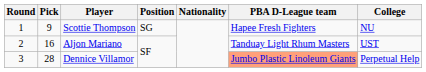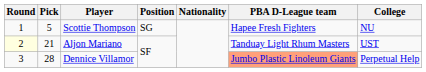(49, 28) 9 -> (49, 28) 5
(21, 43) no background -> (21, 43) lightyellow background
(49, 43) 16 -> (49, 43) 21
